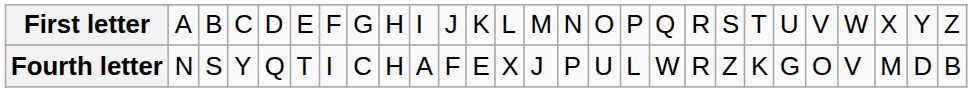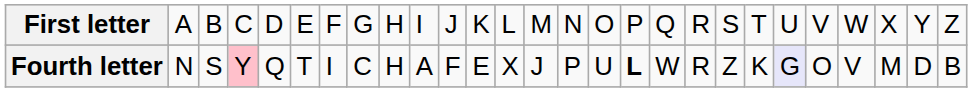(243, 65) no background -> (243, 65) pink background
(633, 65) normal -> (634, 65) bold
(790, 65) no background -> (790, 65) lavender background
